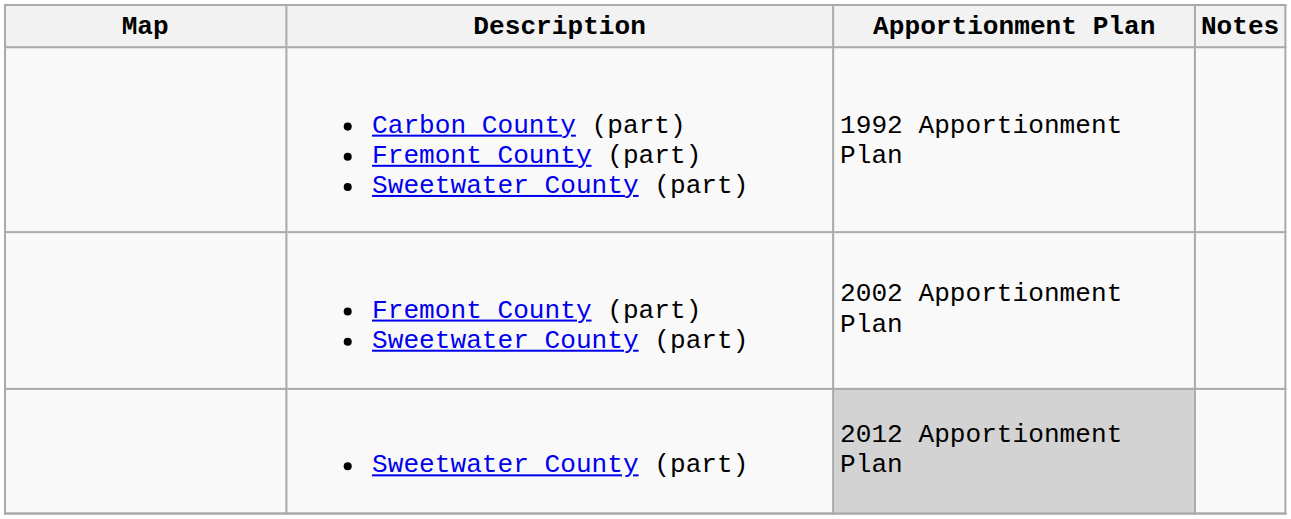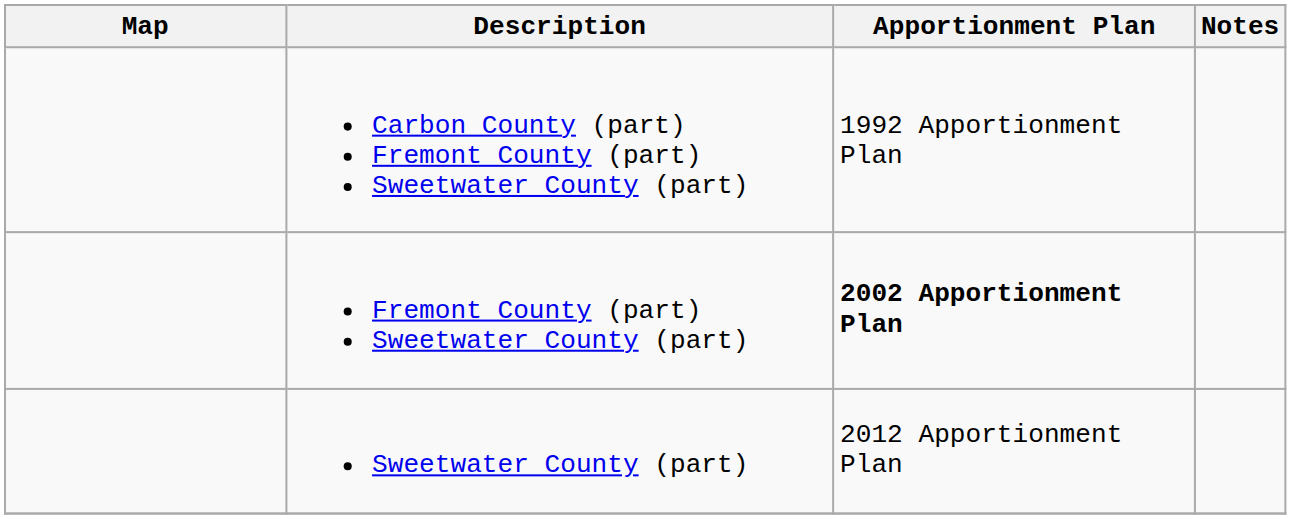(981, 310) normal -> (981, 310) bold
(981, 451) lightgrey background -> (981, 451) no background
